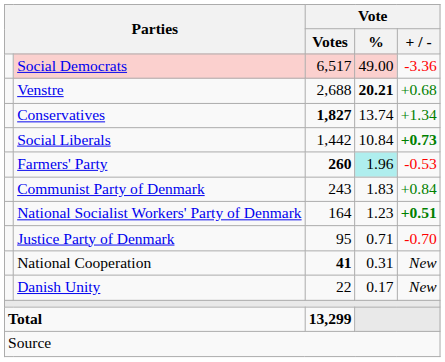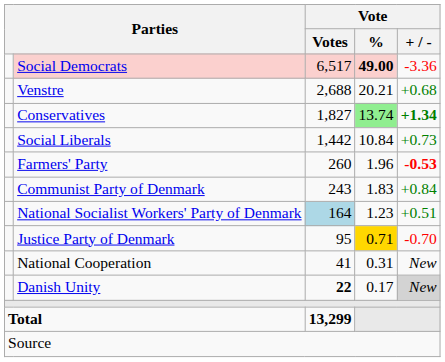(376, 66) normal -> (376, 66) bold
(376, 90) bold -> (376, 90) normal
(334, 115) bold -> (334, 115) normal
(376, 115) no background -> (376, 115) lightgreen background
(419, 115) normal -> (419, 115) bold
(419, 139) bold -> (419, 139) normal
(340, 164) bold -> (340, 164) normal
(380, 164) paleturquoise background -> (380, 164) no background
(421, 164) normal -> (421, 164) bold
(340, 213) no background -> (340, 213) lightblue background
(419, 213) bold -> (419, 213) normal
(380, 238) no background -> (380, 238) gold background
(344, 262) bold -> (344, 262) normal
(344, 287) normal -> (344, 287) bold
(423, 287) no background -> (423, 287) lightgrey background
